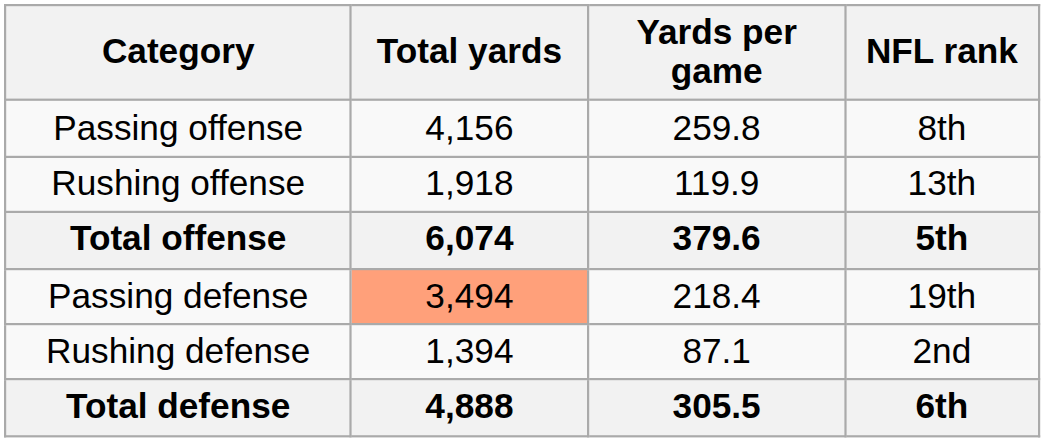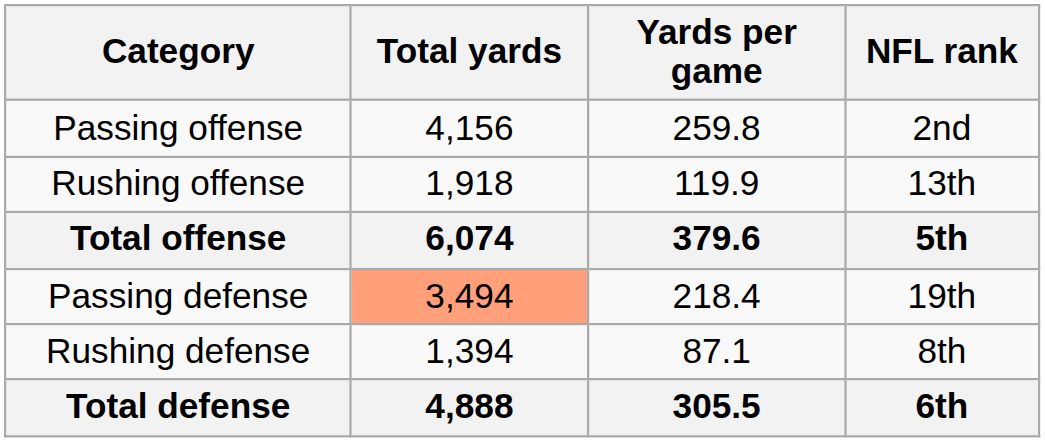(942, 127) 8th -> (942, 127) 2nd
(942, 351) 2nd -> (942, 351) 8th
